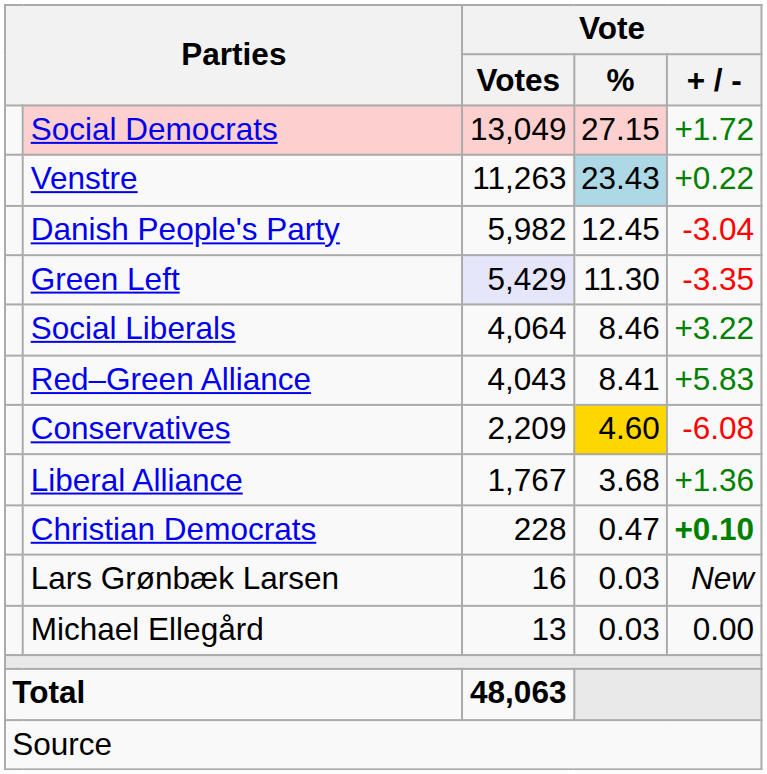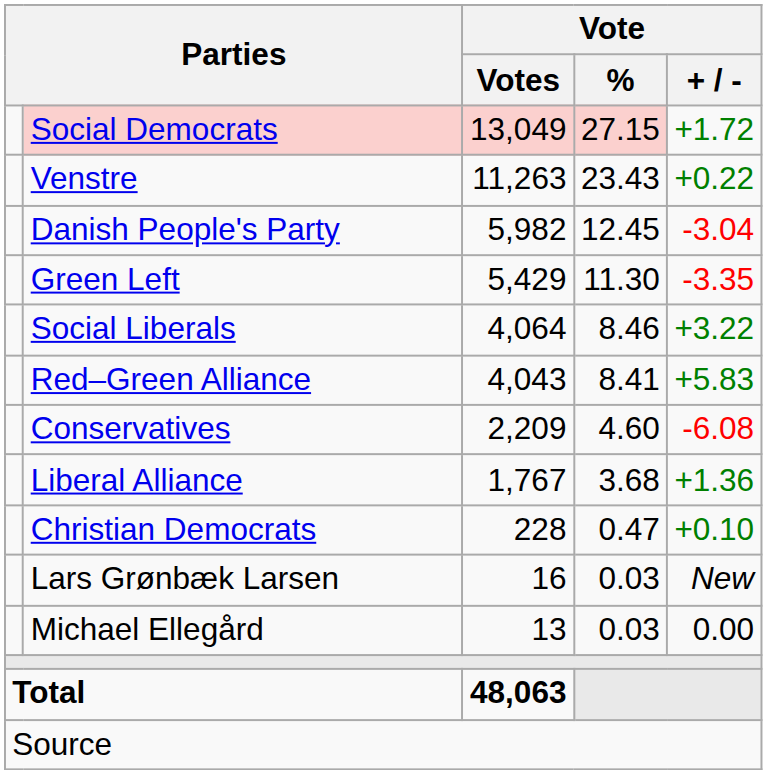(620, 179) lightblue background -> (620, 179) no background
(527, 279) lavender background -> (527, 279) no background
(629, 429) gold background -> (629, 429) no background
(714, 529) bold -> (714, 529) normal
